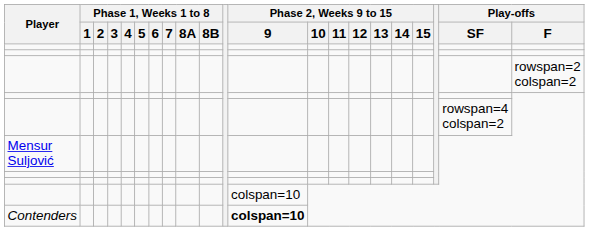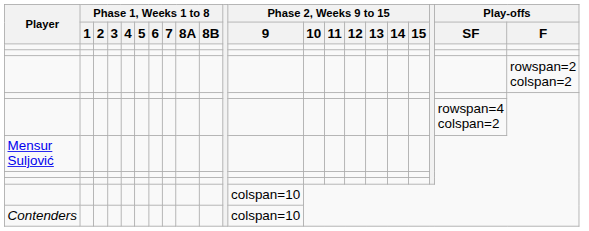(268, 215) bold -> (266, 215) normal
